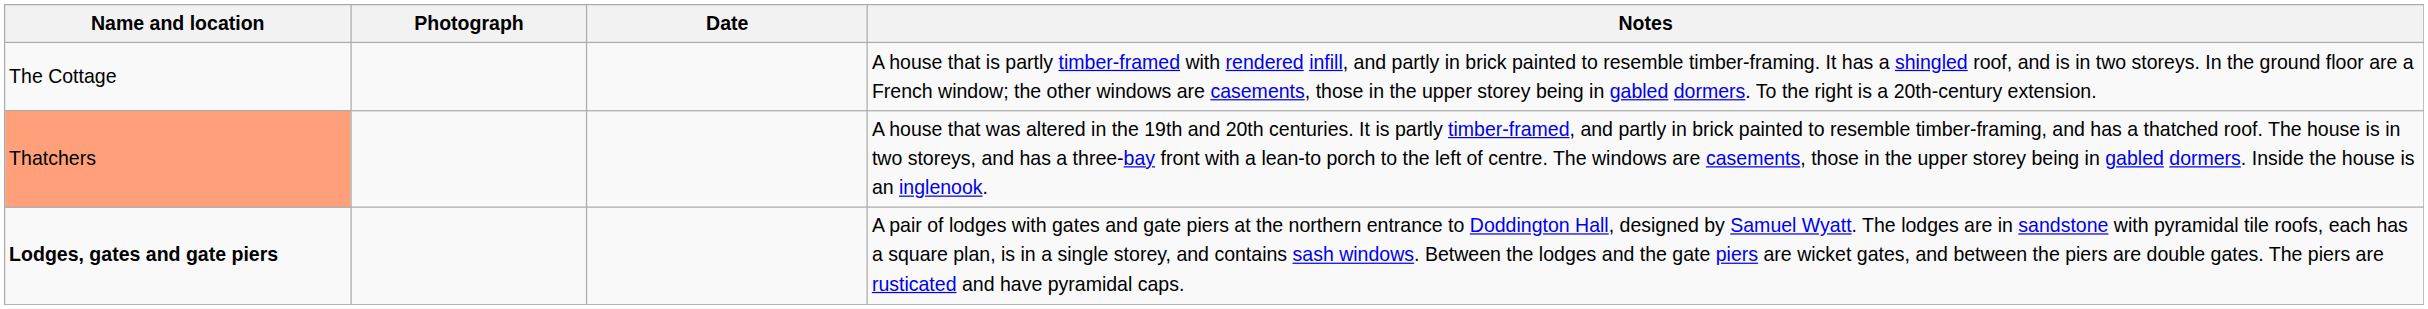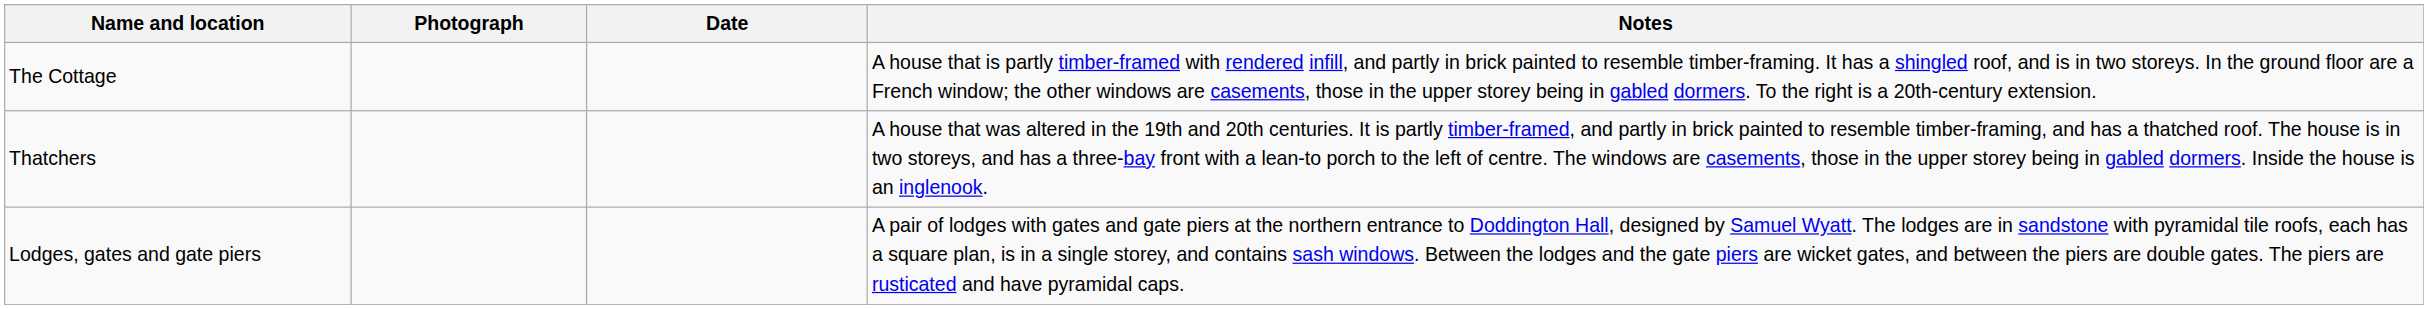(53, 158) lightsalmon background -> (53, 158) no background
(144, 255) bold -> (135, 255) normal
